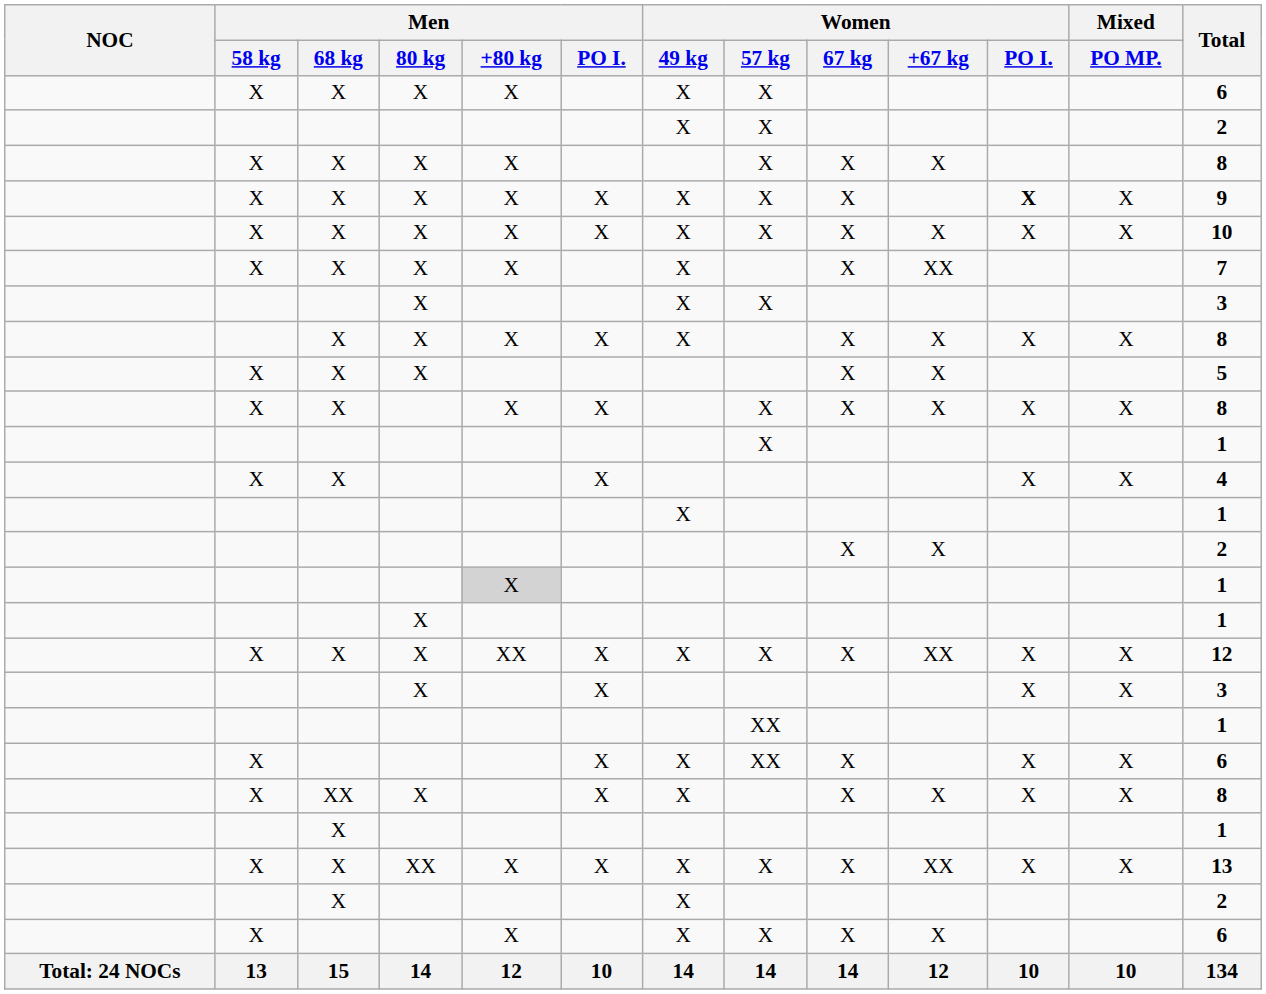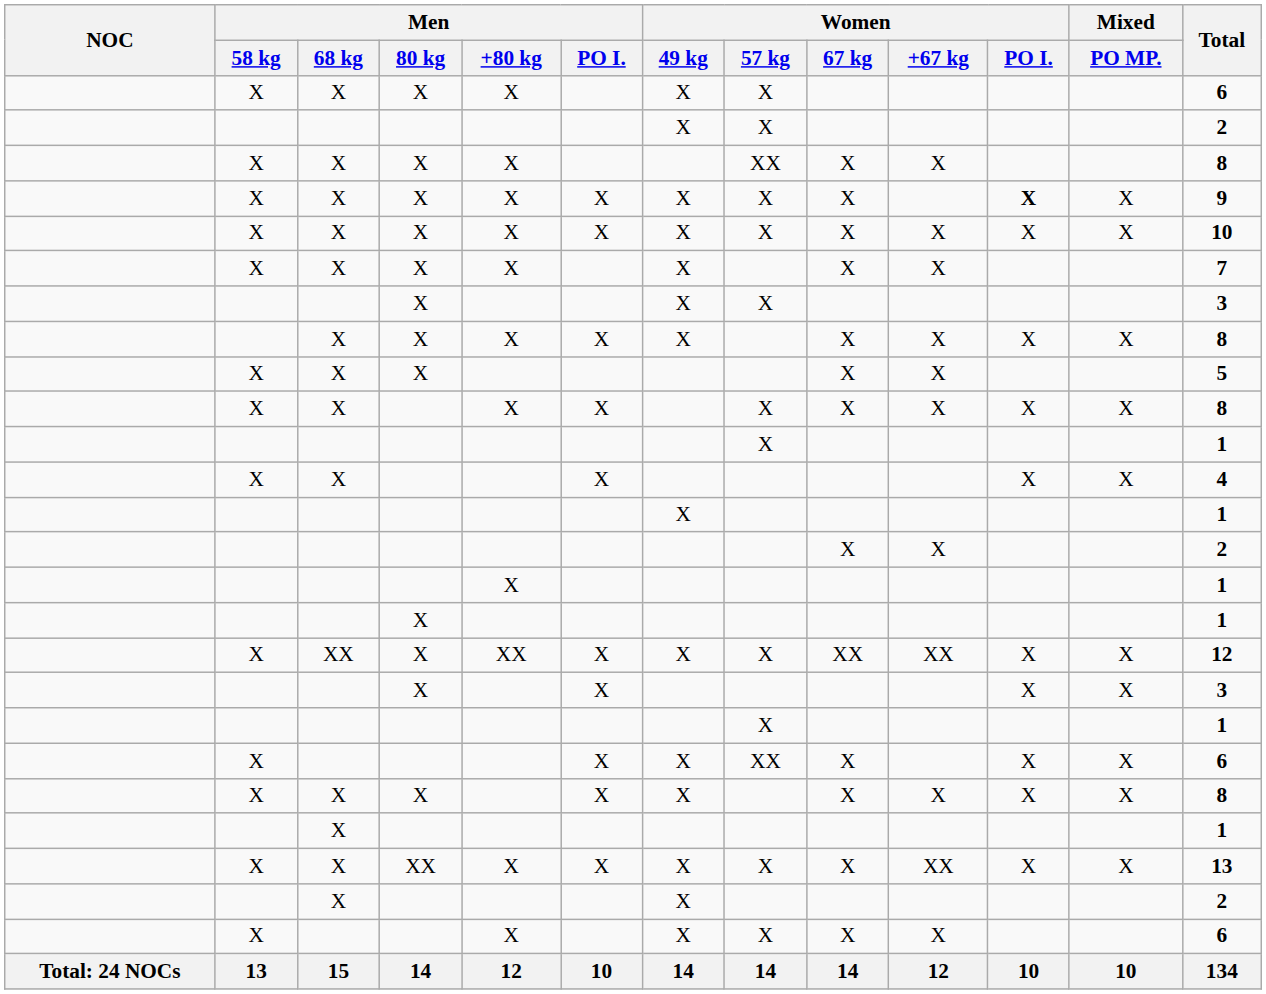(765, 163) X -> (765, 163) XX
(938, 268) XX -> (938, 268) X
(511, 584) lightgrey background -> (511, 584) no background
(338, 655) X -> (338, 655) XX
(848, 655) X -> (848, 655) XX
(765, 725) XX -> (765, 725) X
(338, 795) XX -> (338, 795) X
